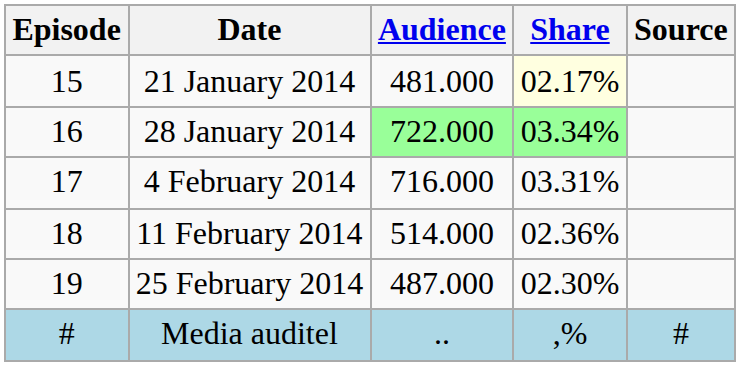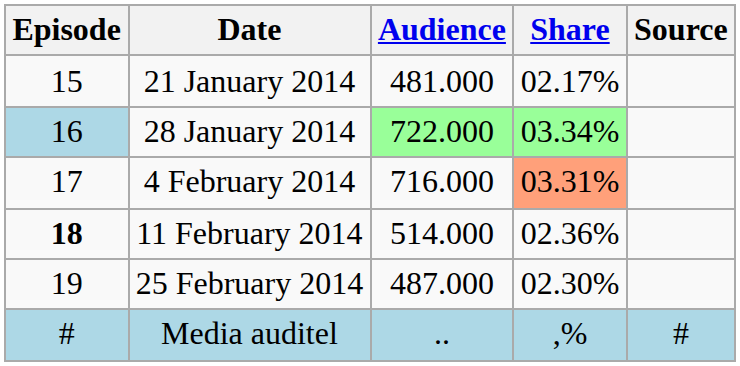(570, 80) lightyellow background -> (570, 80) no background
(67, 131) no background -> (67, 131) lightblue background
(570, 182) no background -> (570, 182) lightsalmon background
(67, 232) normal -> (67, 232) bold
